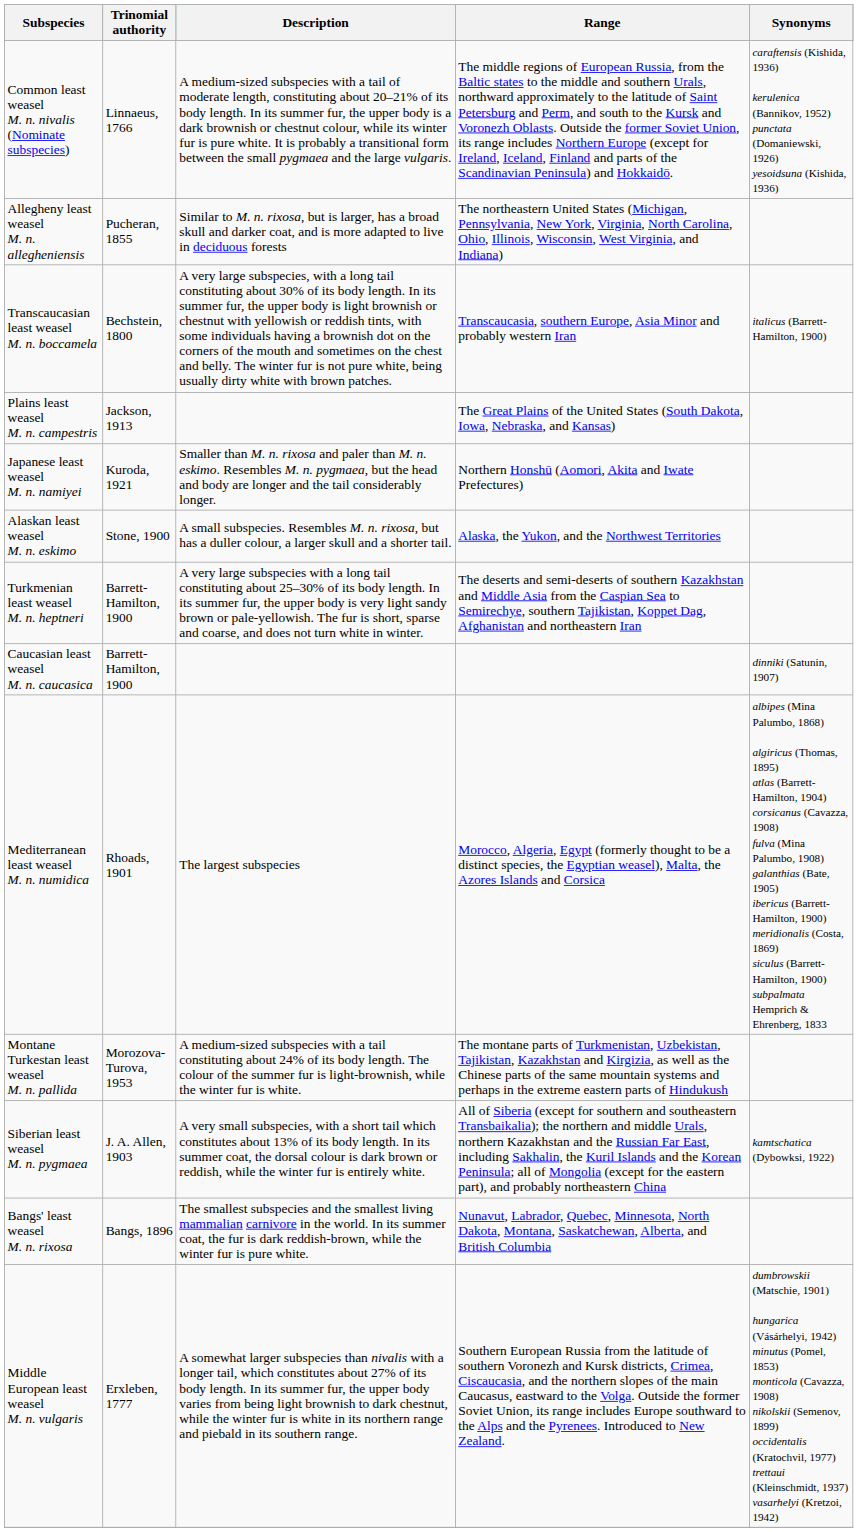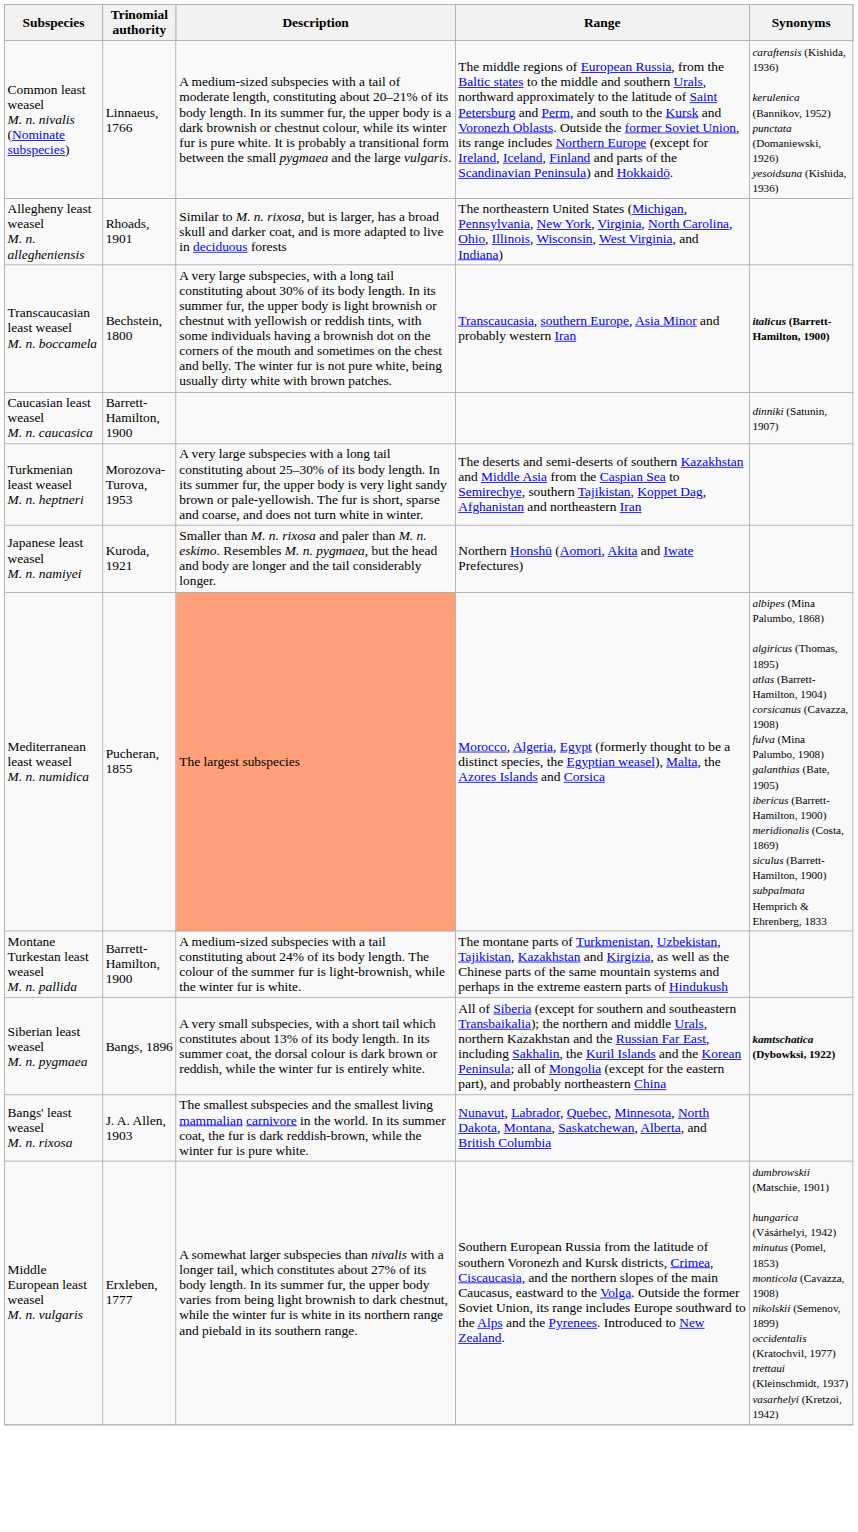(132, 231) Pucheran, 1855 -> (127, 231) Rhoads, 1901
(790, 329) normal -> (792, 328) bold
- row: (52, 417)
rows swapped: (50, 669) <-> (45, 477)
- row: (44, 536)
(133, 602) Barrett-Hamilton, 1900 -> (135, 484) Morozova-Turova, 1953
(127, 864) Rhoads, 1901 -> (132, 761) Pucheran, 1855
(240, 864) no background -> (240, 761) lightsalmon background
(135, 1067) Morozova-Turova, 1953 -> (133, 964) Barrett-Hamilton, 1900
(136, 1149) J. A. Allen, 1903 -> (139, 1046) Bangs, 1896
(793, 1150) normal -> (794, 1046) bold
(139, 1231) Bangs, 1896 -> (136, 1127) J. A. Allen, 1903
